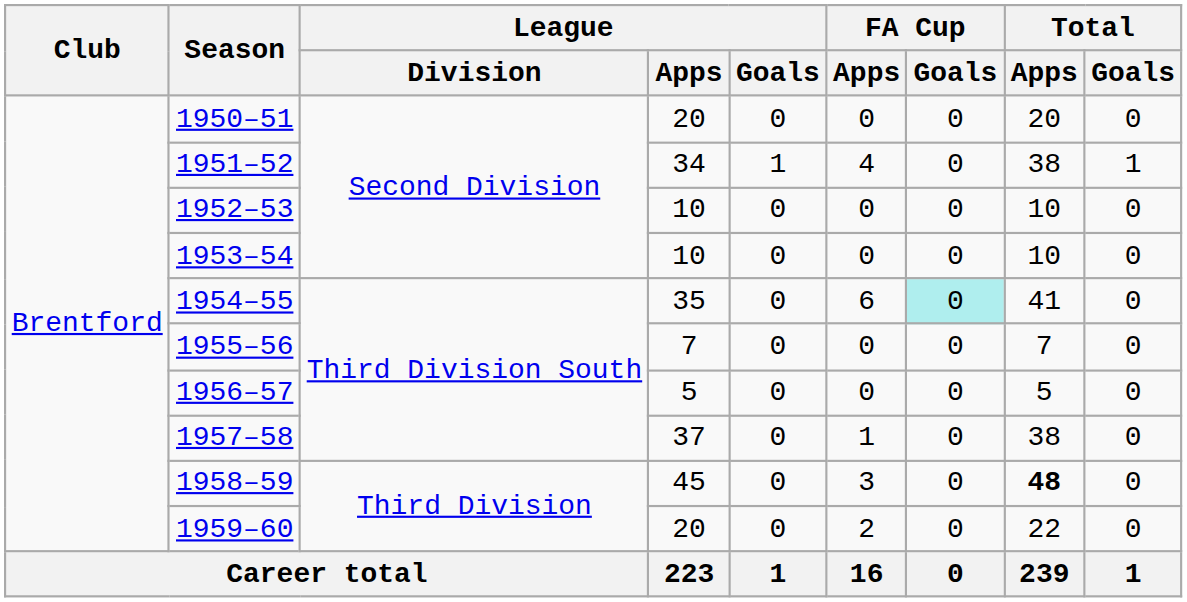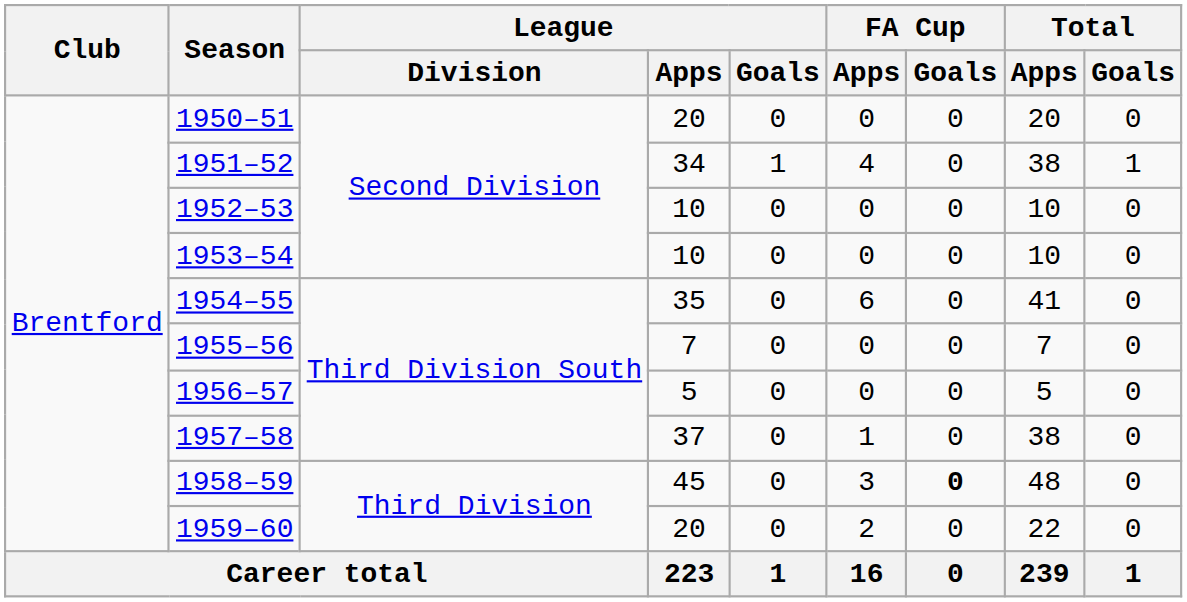(955, 301) paleturquoise background -> (955, 301) no background
(955, 483) normal -> (955, 483) bold
(1044, 483) bold -> (1044, 483) normal
